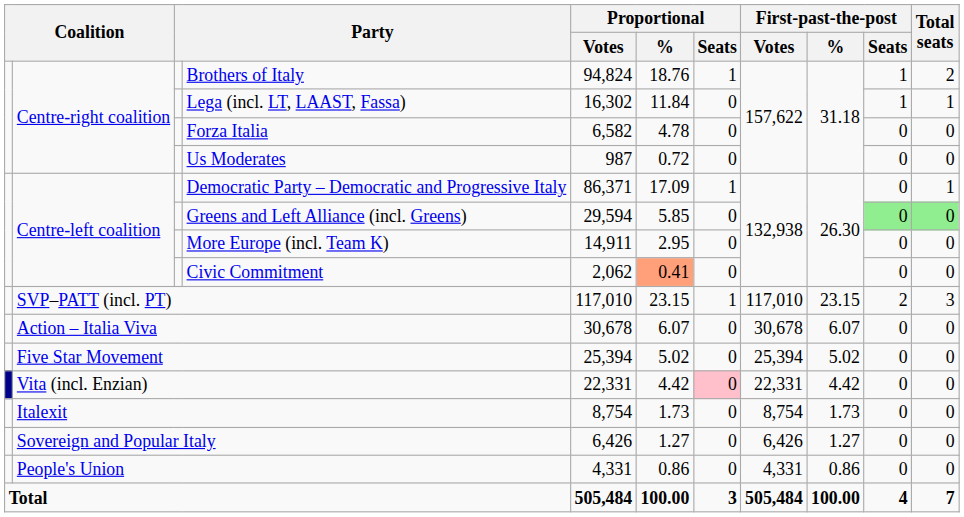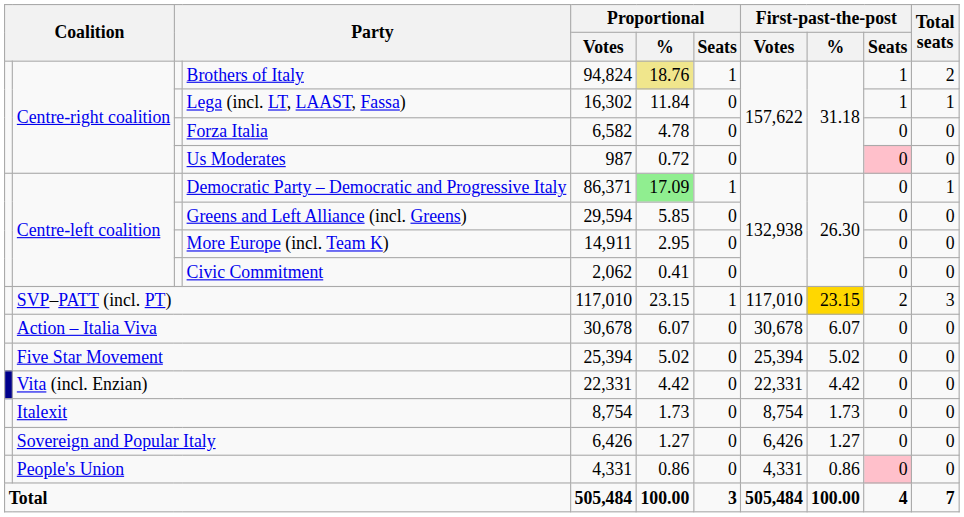(669, 74) no background -> (669, 74) khaki background
(903, 159) no background -> (903, 159) pink background
(669, 187) no background -> (669, 187) lightgreen background
(903, 215) lightgreen background -> (903, 215) no background
(950, 215) lightgreen background -> (950, 215) no background
(674, 272) lightsalmon background -> (674, 272) no background
(840, 300) no background -> (840, 300) gold background
(732, 384) pink background -> (732, 384) no background
(903, 469) no background -> (903, 469) pink background
